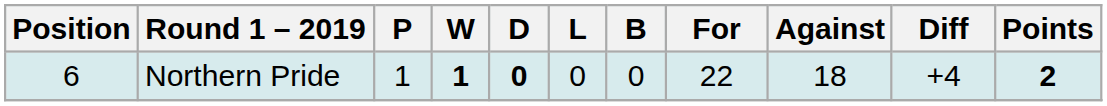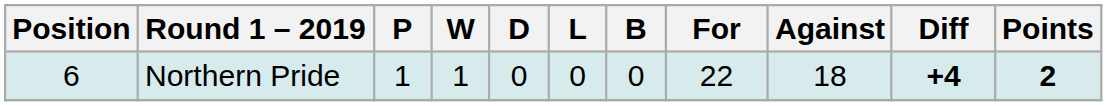(461, 76) bold -> (461, 76) normal
(519, 76) bold -> (519, 76) normal
(944, 76) normal -> (944, 76) bold
